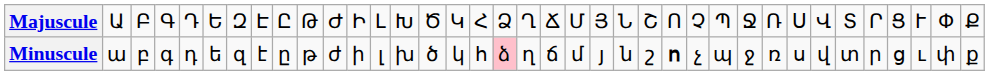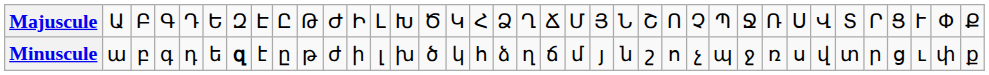(239, 54) normal -> (239, 54) bold
(505, 54) pink background -> (505, 54) no background
(674, 54) bold -> (674, 54) normal
